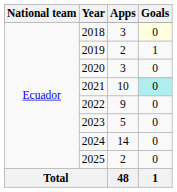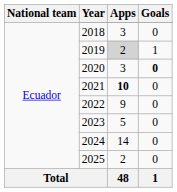(155, 31) lightyellow background -> (155, 31) no background
(123, 50) no background -> (123, 50) lightgrey background
(155, 68) normal -> (155, 68) bold
(123, 86) normal -> (123, 86) bold
(155, 86) paleturquoise background -> (155, 86) no background
